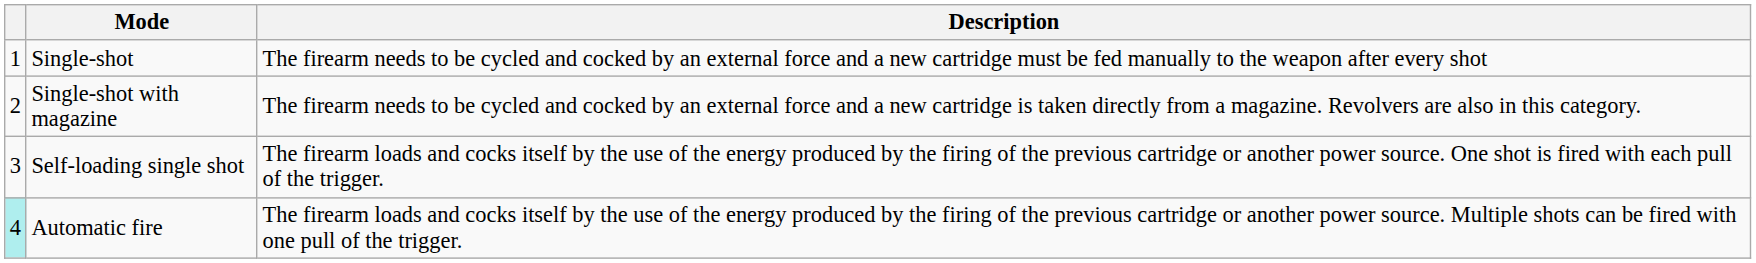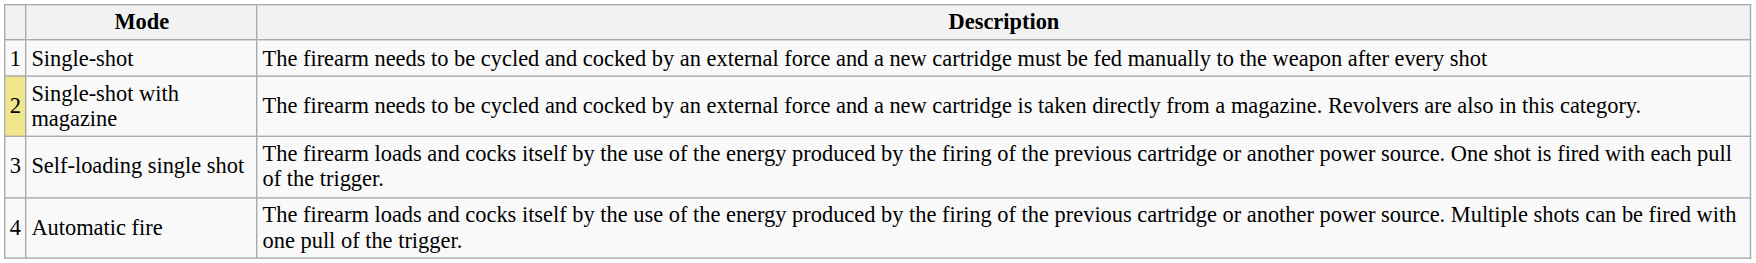(15, 105) no background -> (15, 105) khaki background
(15, 227) paleturquoise background -> (15, 227) no background
